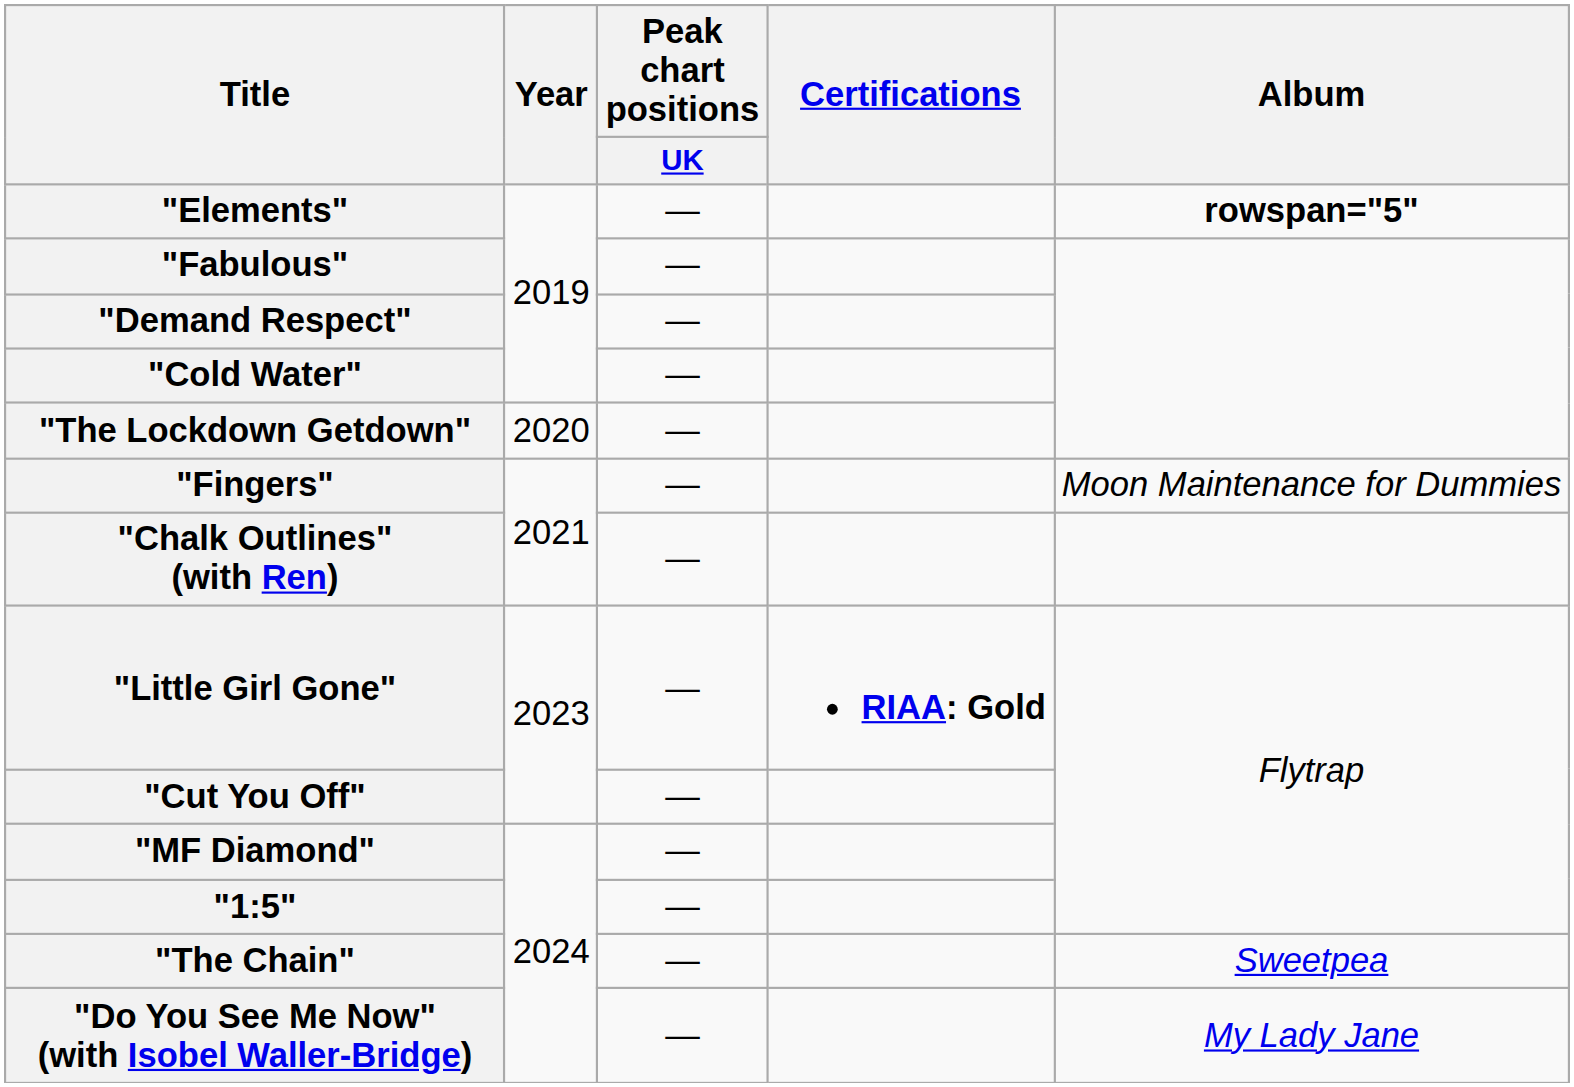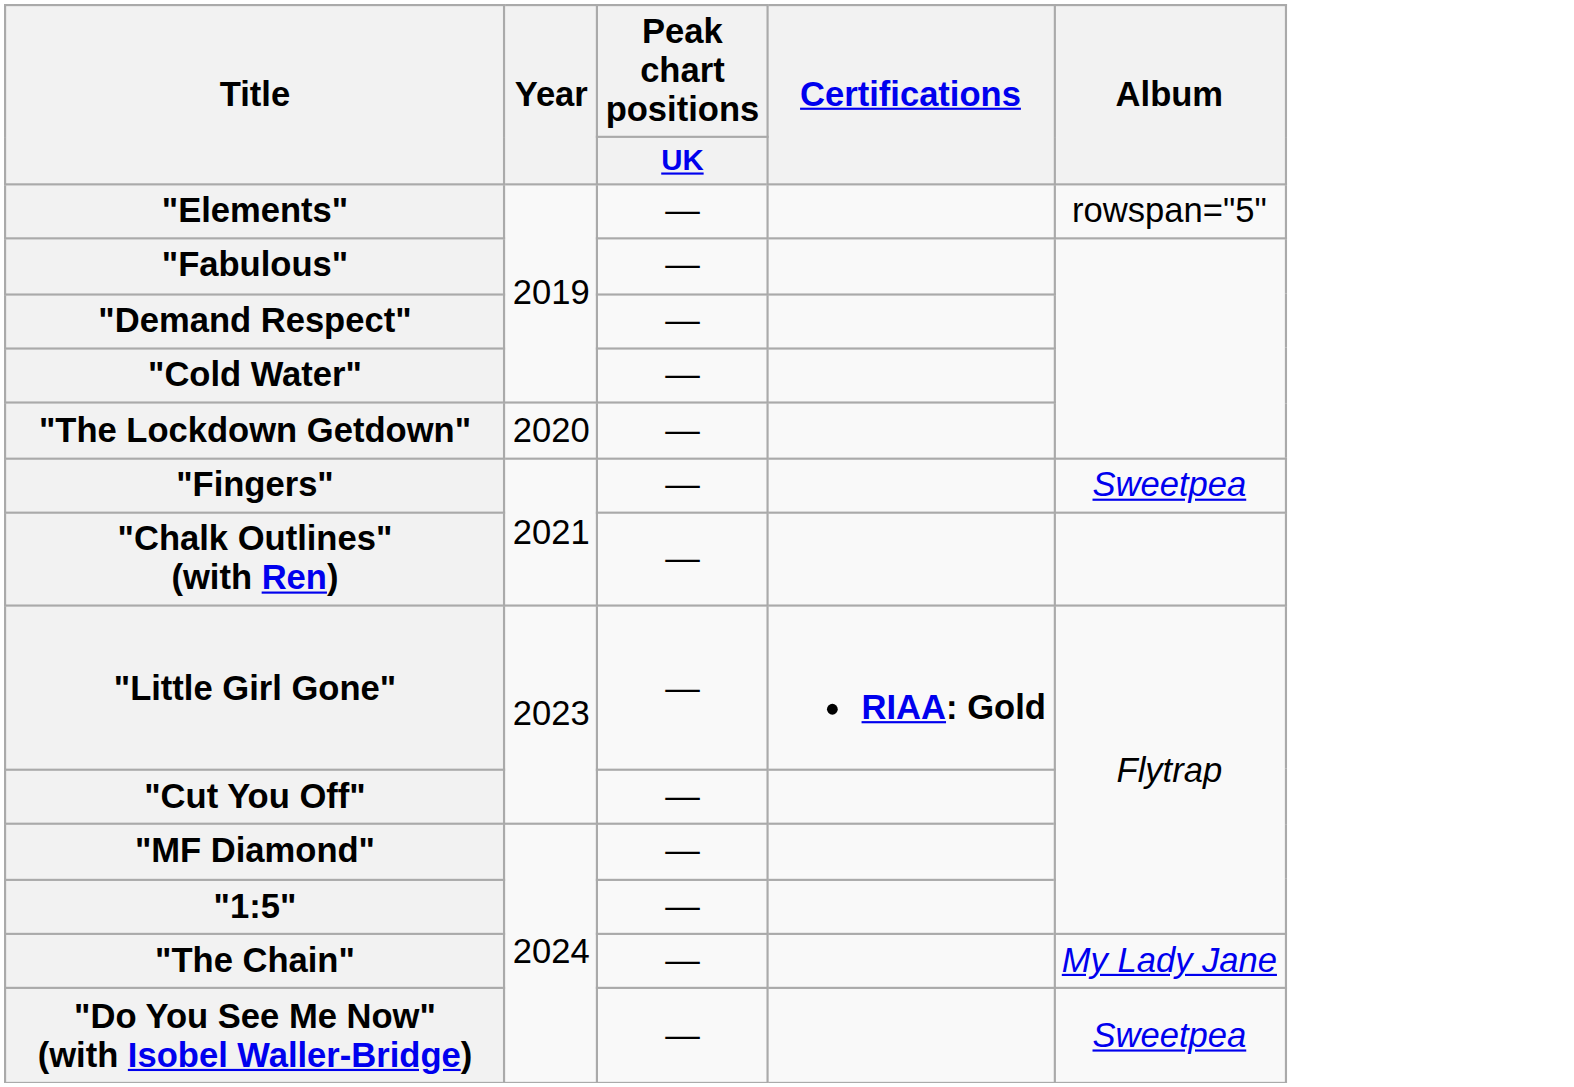(1311, 210) bold -> (1169, 210) normal
(1312, 484) Moon Maintenance for Dummies -> (1169, 484) Sweetpea
(1311, 960) Sweetpea -> (1169, 960) My Lady Jane
(1311, 1034) My Lady Jane -> (1169, 1034) Sweetpea
